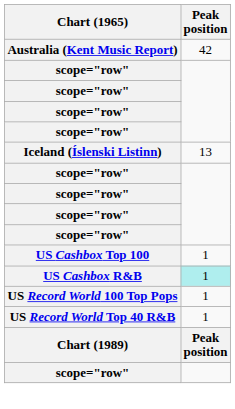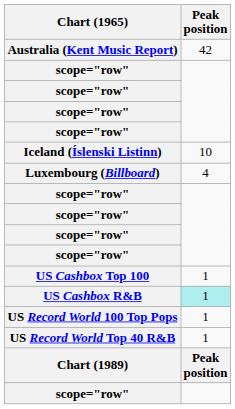(206, 152) 13 -> (206, 152) 10
+ row: (93, 173)
